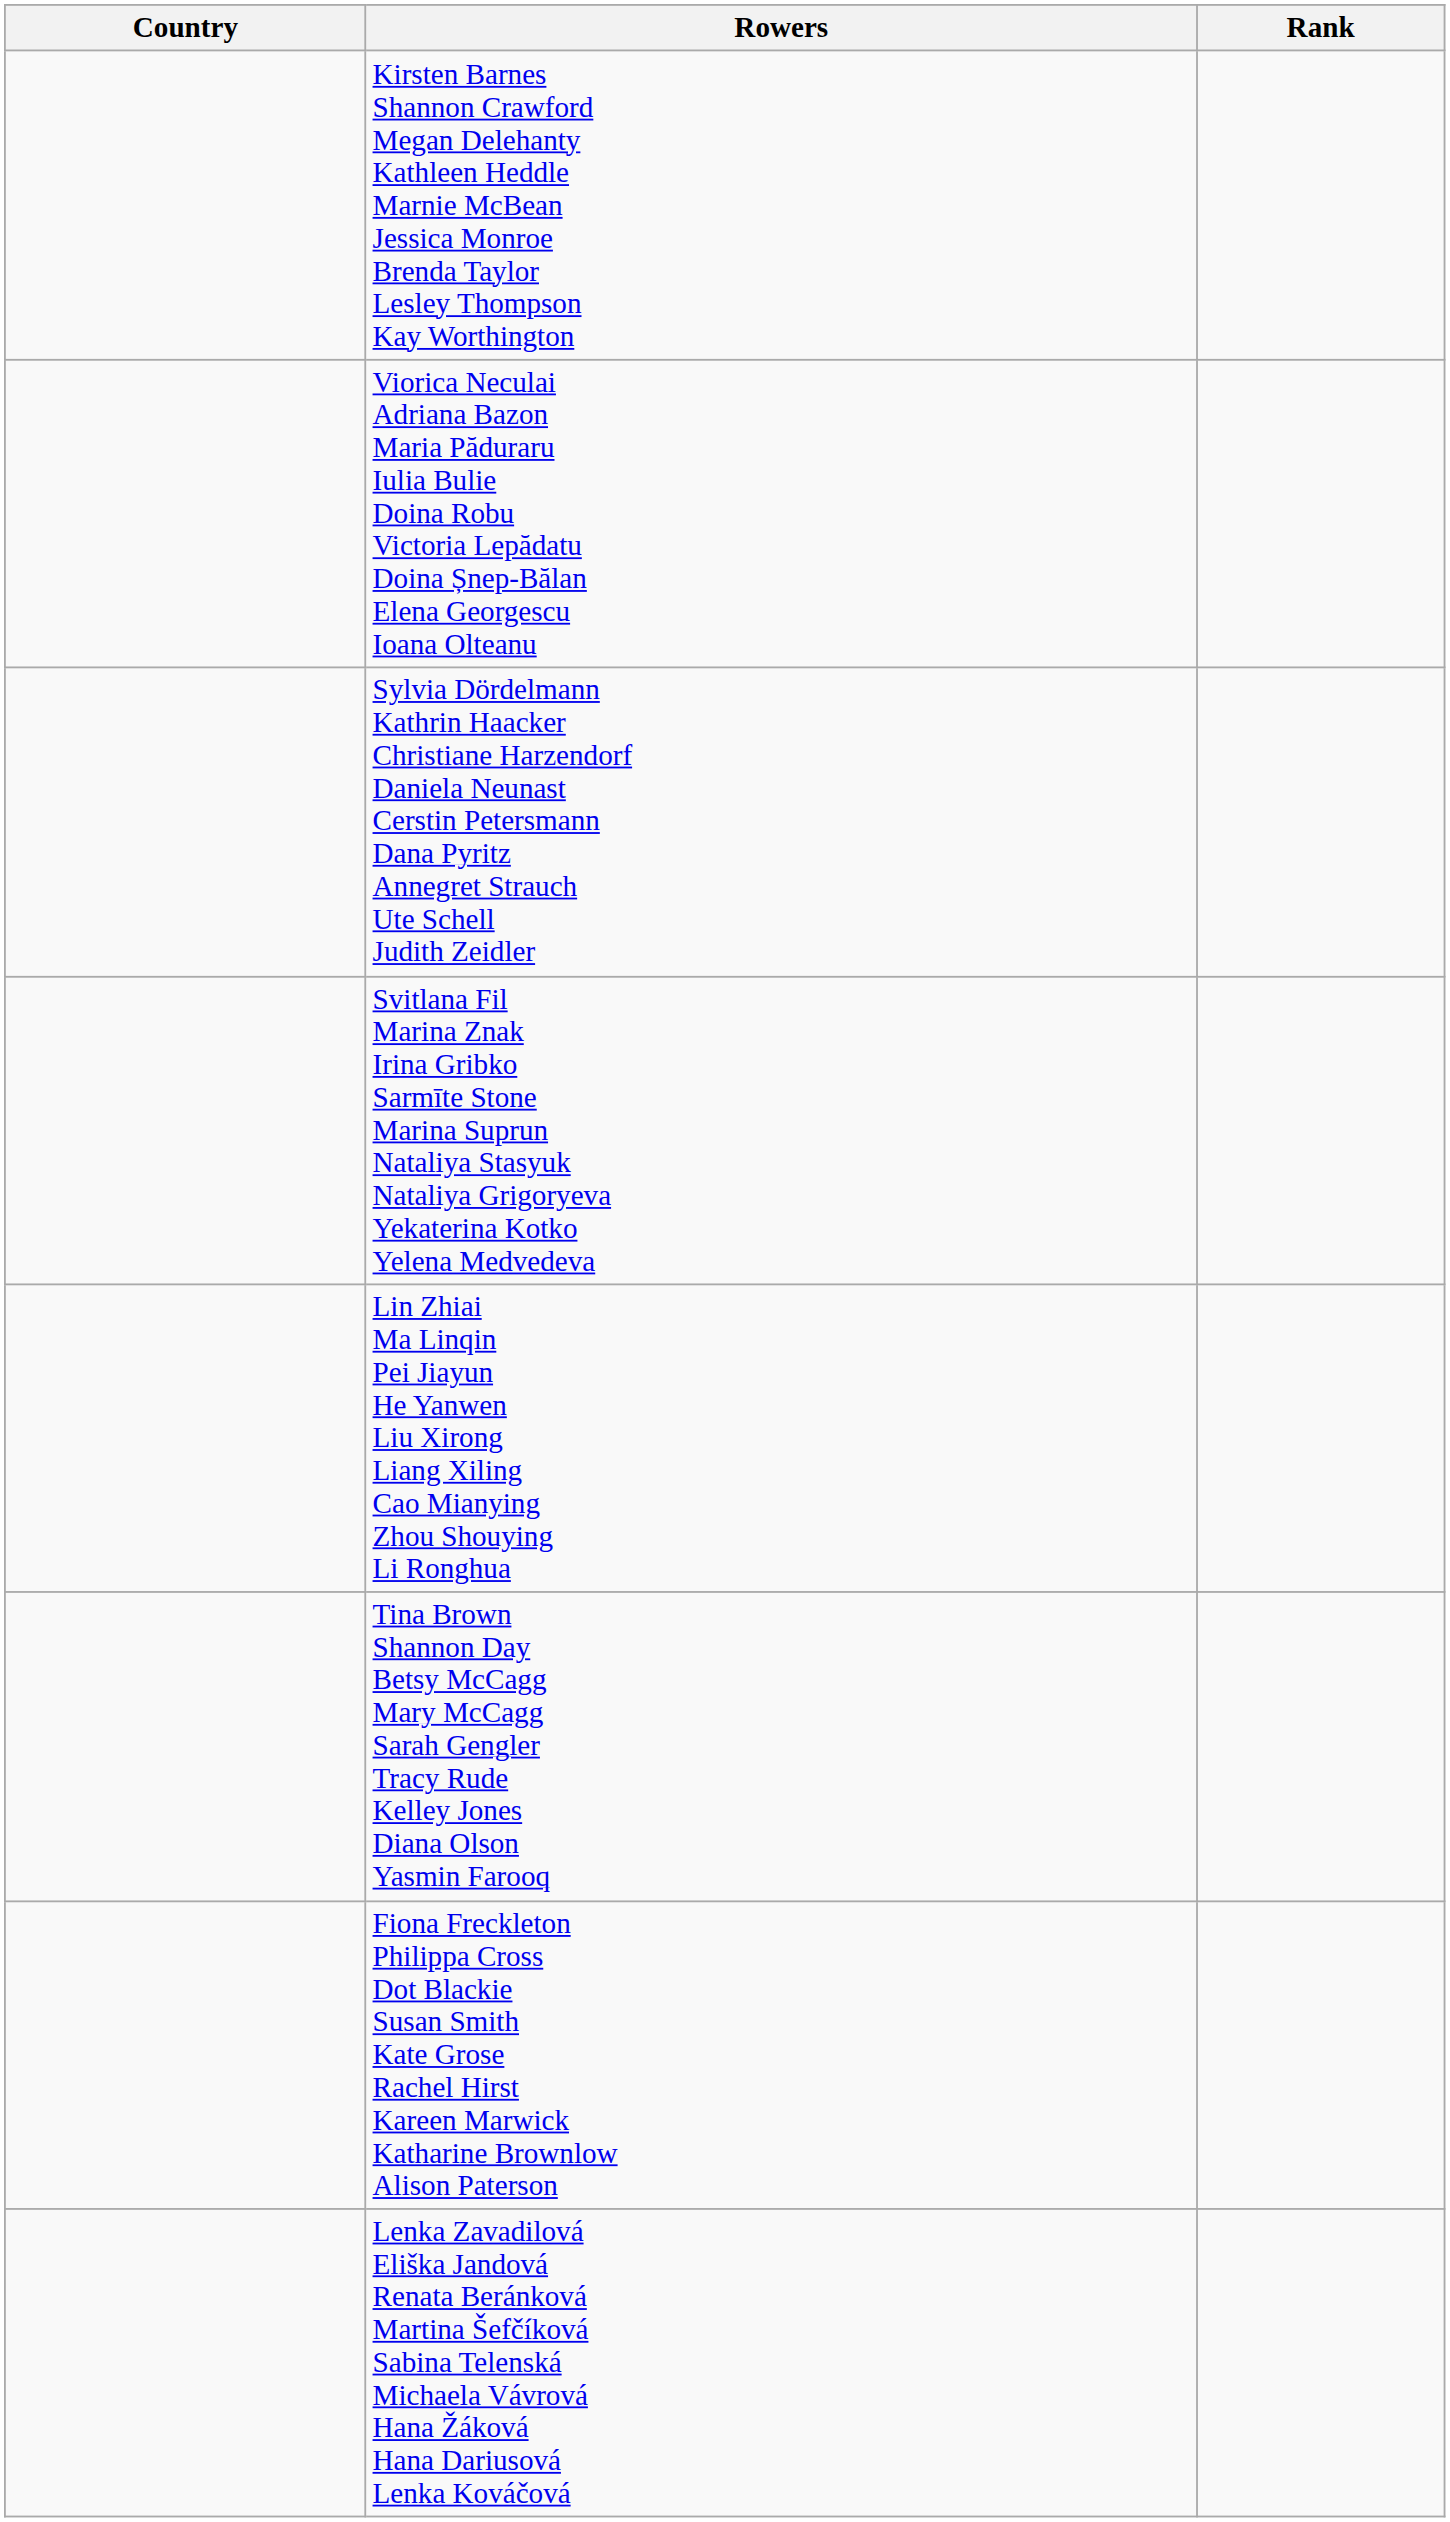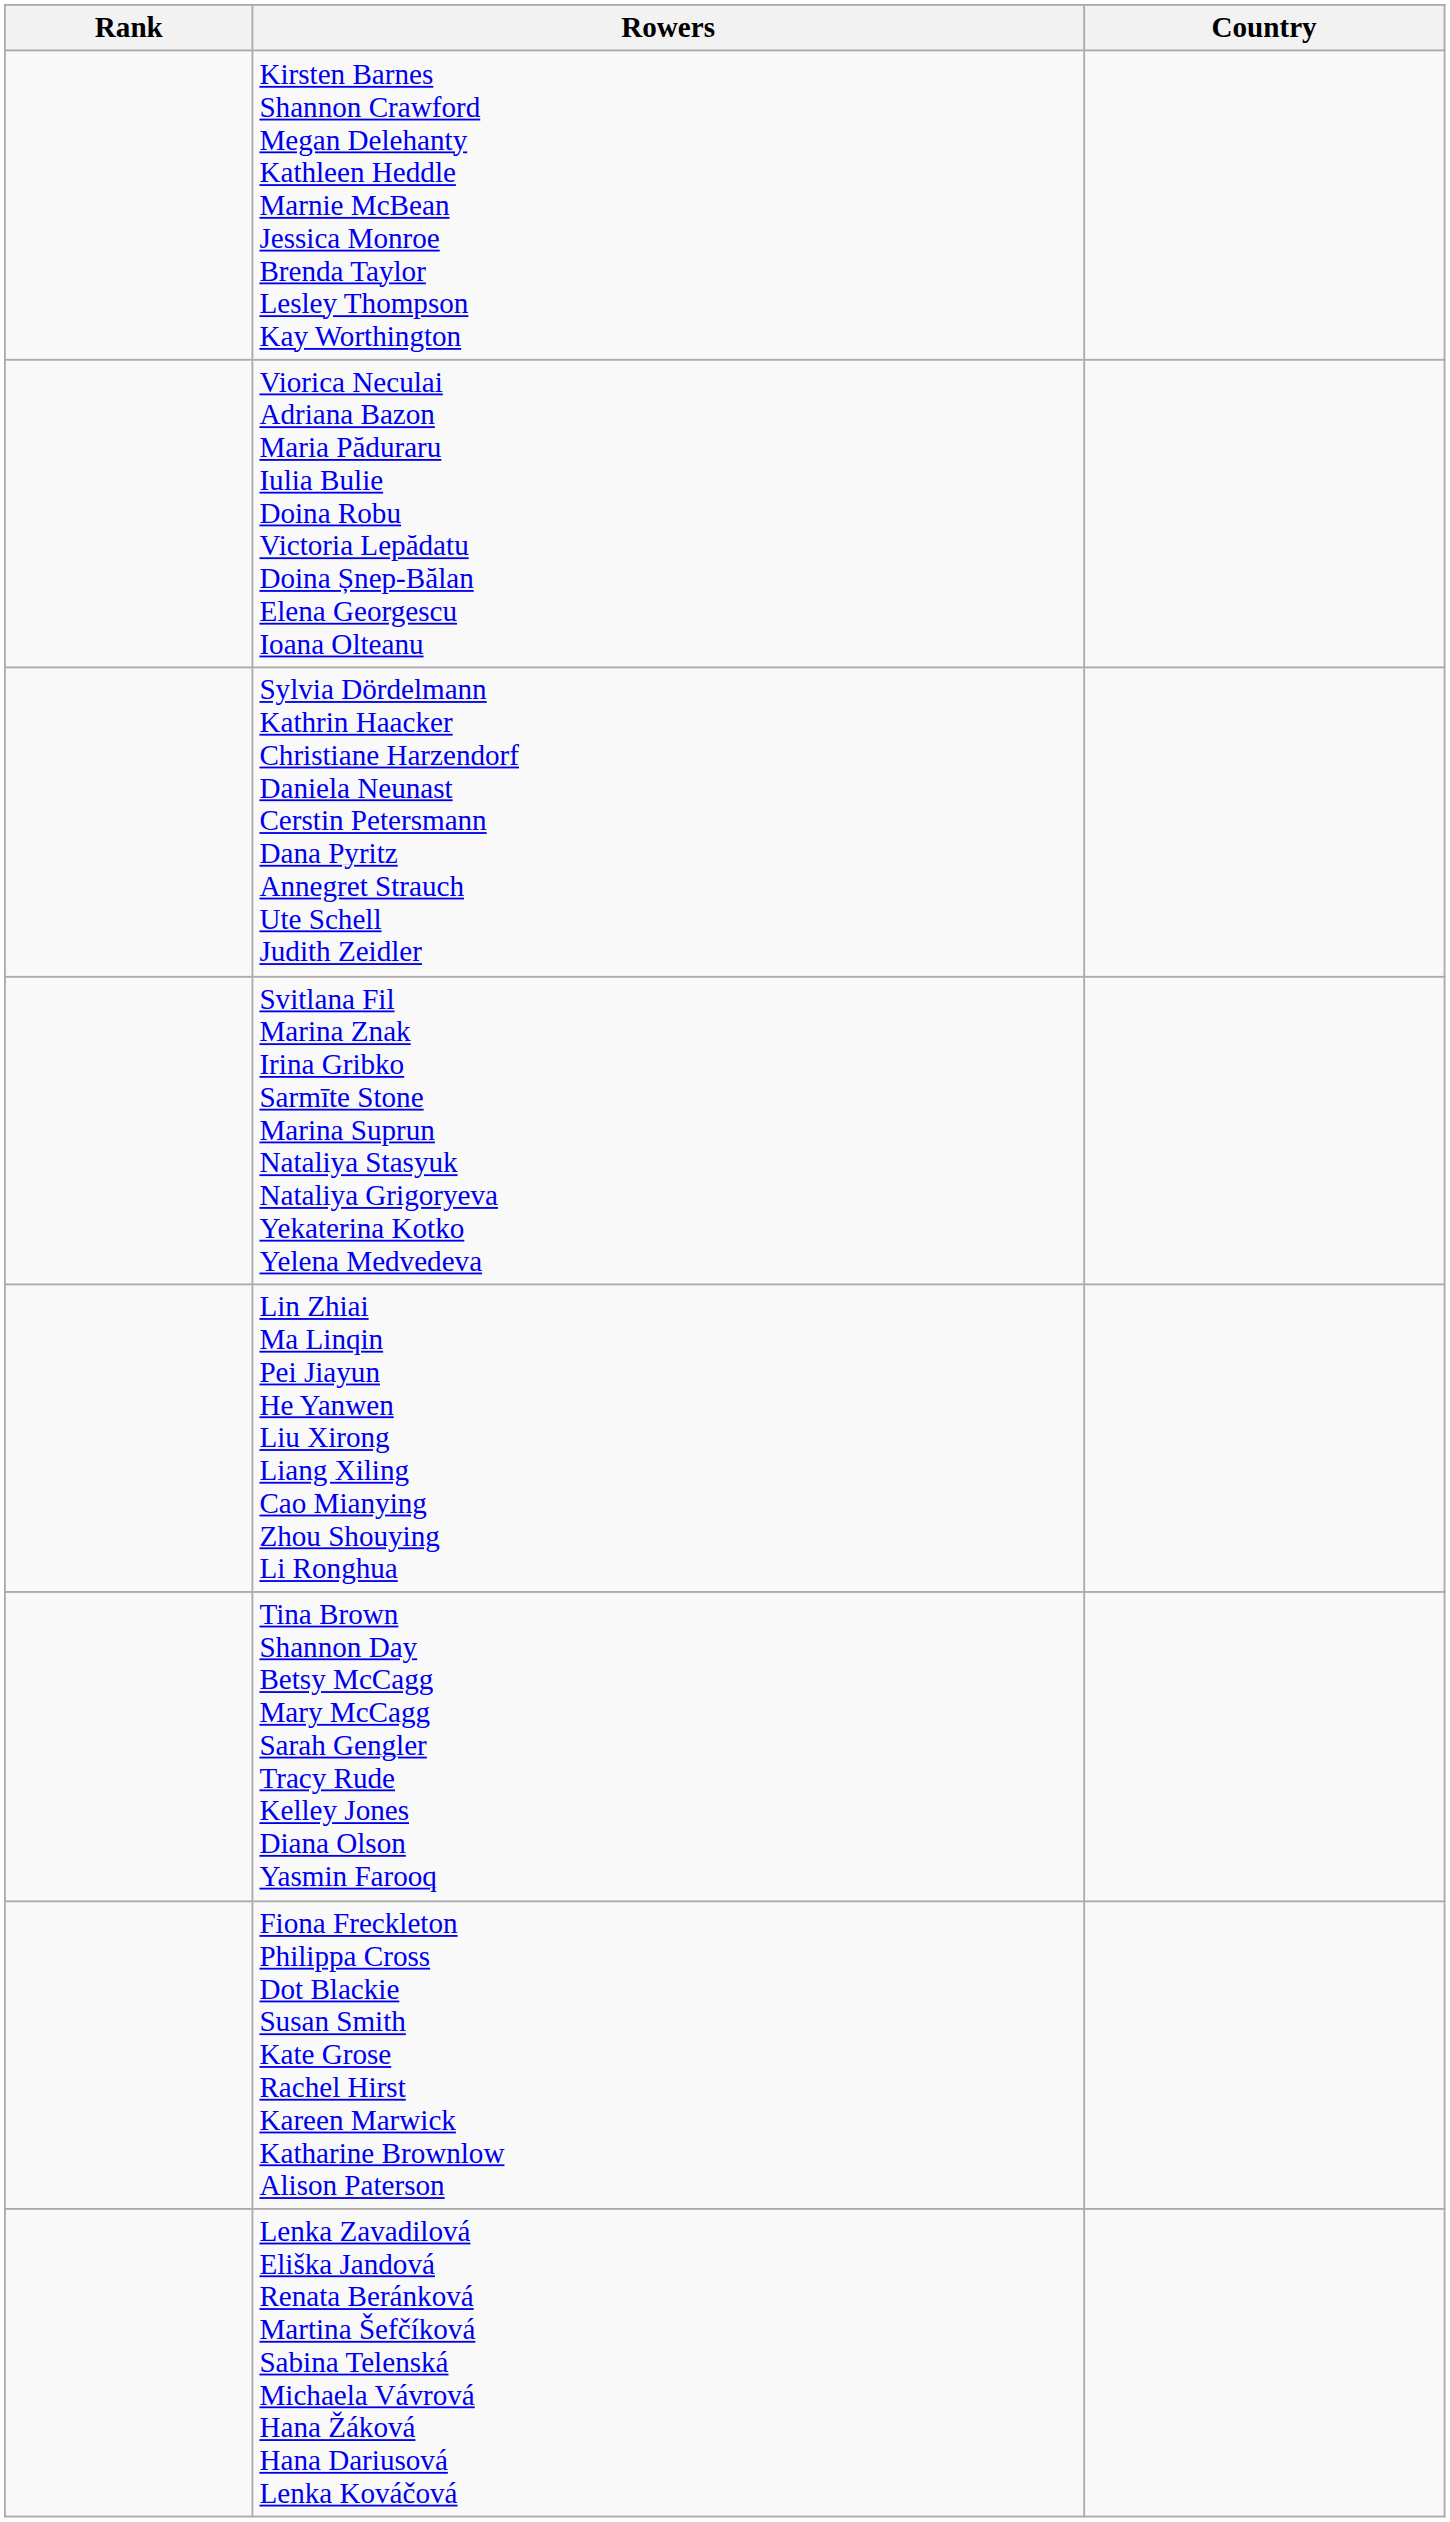columns swapped: (1321, 27) <-> (185, 27)
